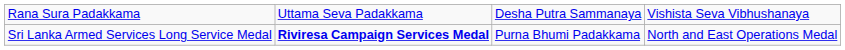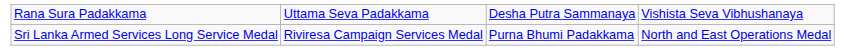(383, 34) bold -> (383, 34) normal
